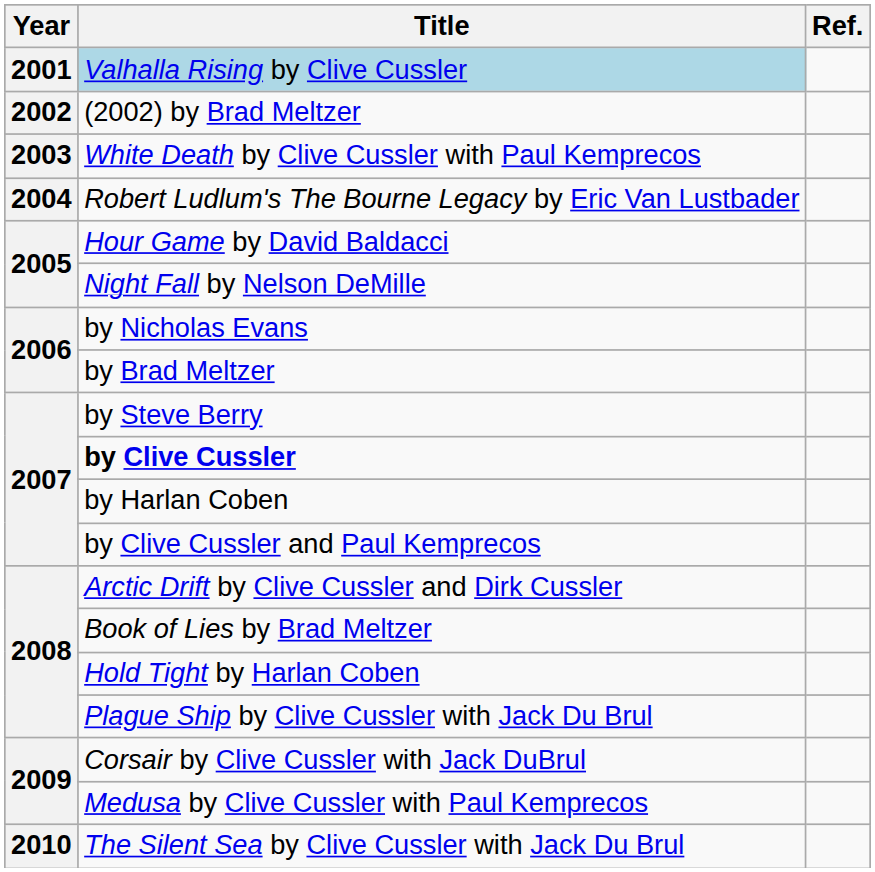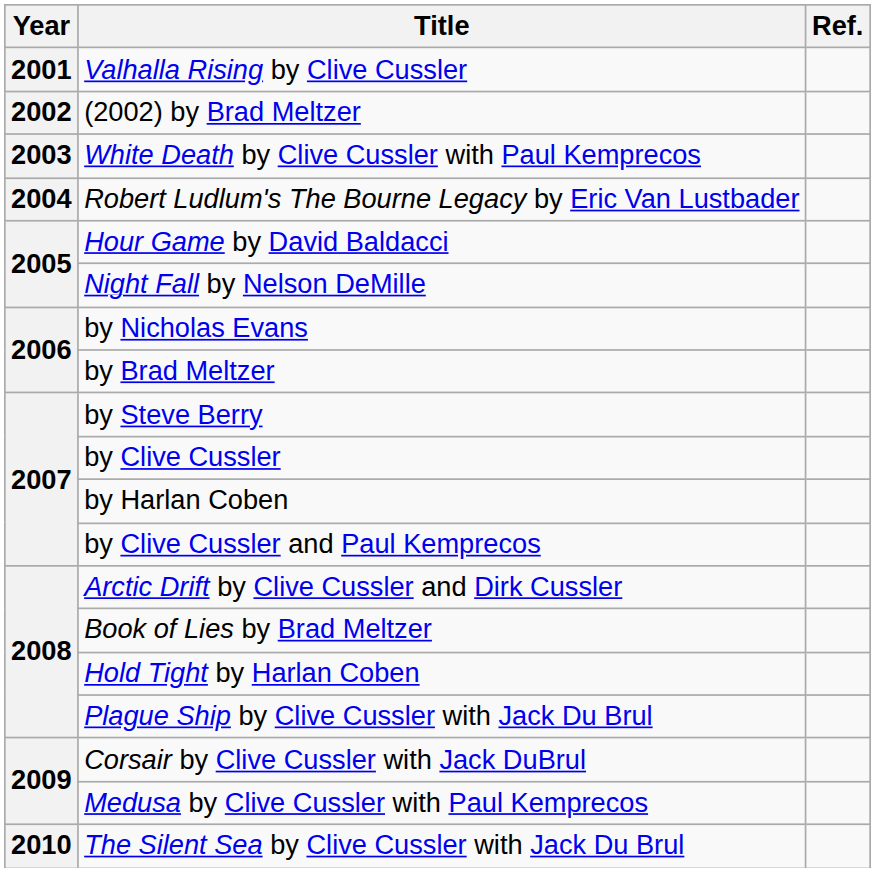(276, 69) lightblue background -> (276, 69) no background
(190, 457) bold -> (182, 457) normal
